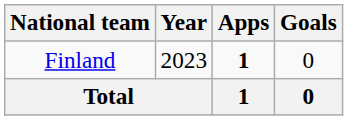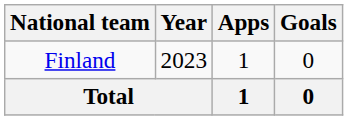(243, 59) bold -> (243, 59) normal
